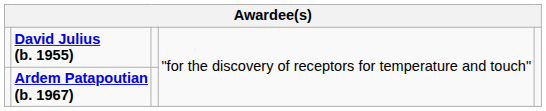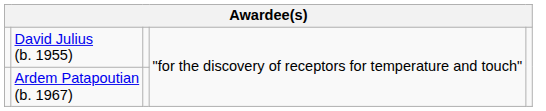(57, 47) bold -> (54, 47) normal
(81, 86) bold -> (77, 86) normal
